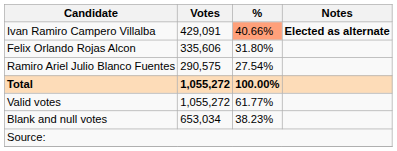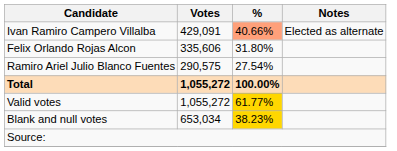(337, 31) bold -> (334, 31) normal
(254, 102) no background -> (254, 102) gold background
(254, 119) no background -> (254, 119) gold background
